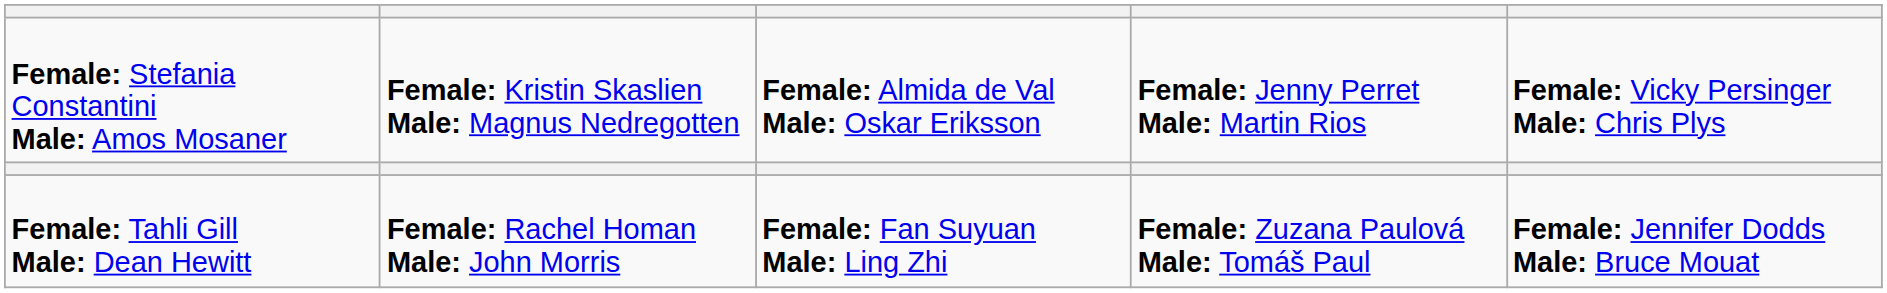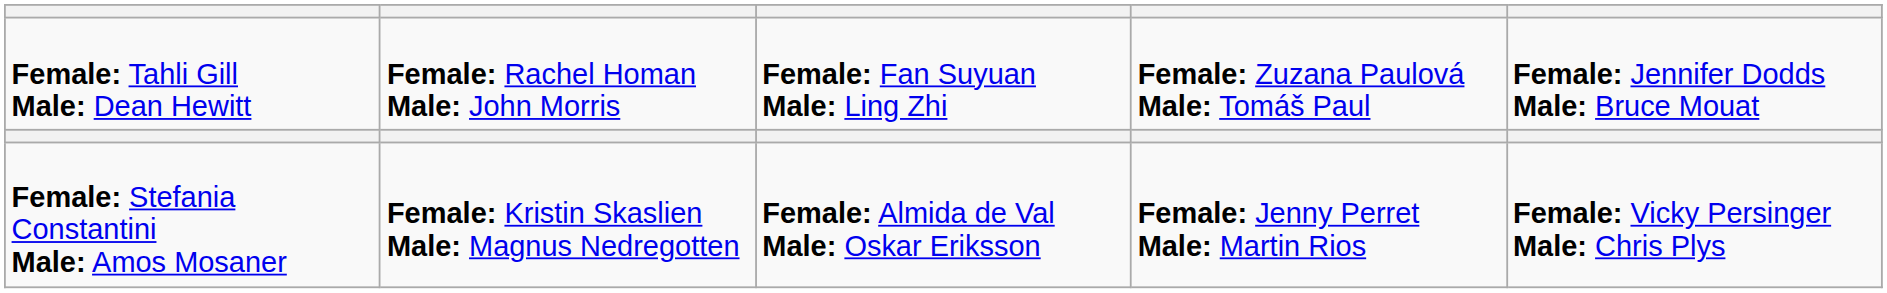rows swapped: (132, 246) <-> (149, 105)
